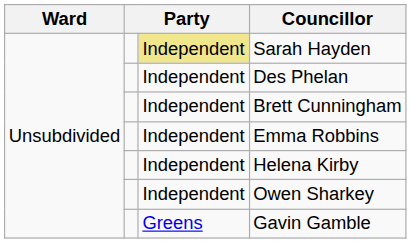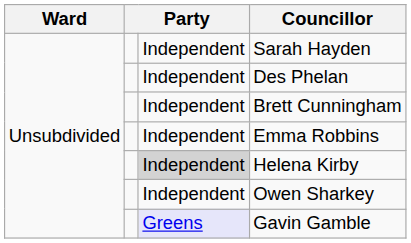(194, 48) khaki background -> (194, 48) no background
(194, 164) no background -> (194, 164) lightgrey background
(173, 223) no background -> (173, 223) lavender background
